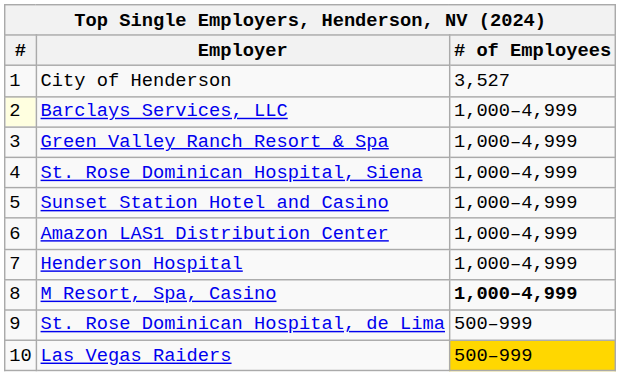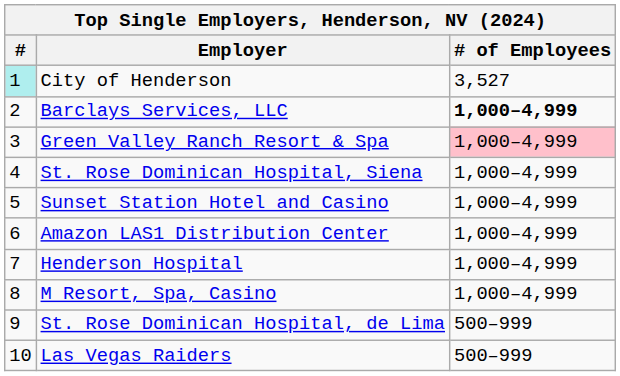(15, 81) no background -> (15, 81) paleturquoise background
(15, 112) lightyellow background -> (15, 112) no background
(516, 112) normal -> (516, 112) bold
(516, 142) no background -> (516, 142) pink background
(516, 295) bold -> (516, 295) normal
(493, 356) gold background -> (493, 356) no background
